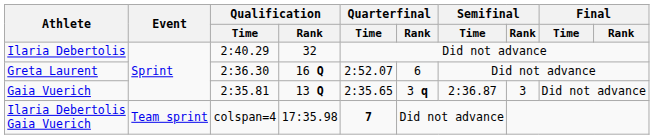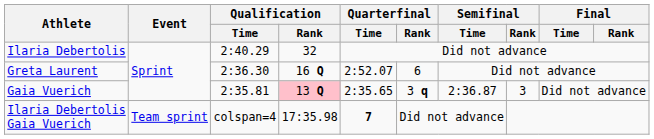(310, 91) no background -> (310, 91) pink background
